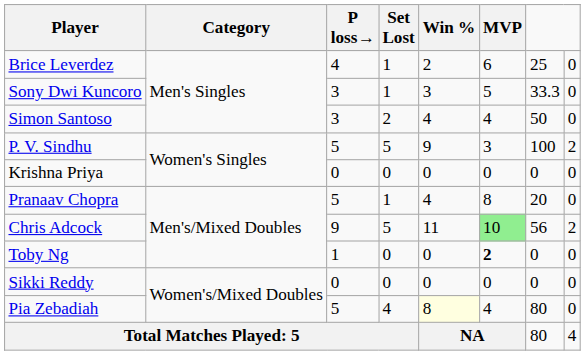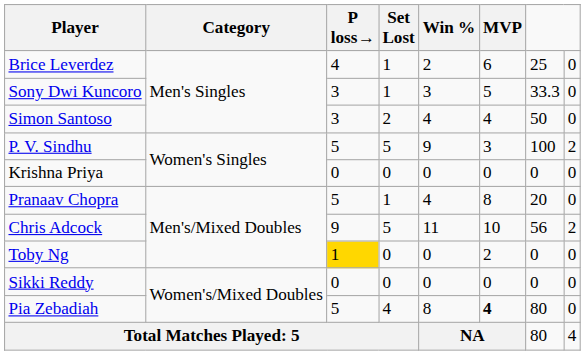(492, 227) lightgreen background -> (492, 227) no background
(335, 254) no background -> (335, 254) gold background
(487, 254) bold -> (487, 254) normal
(427, 308) lightyellow background -> (427, 308) no background
(487, 308) normal -> (487, 308) bold
